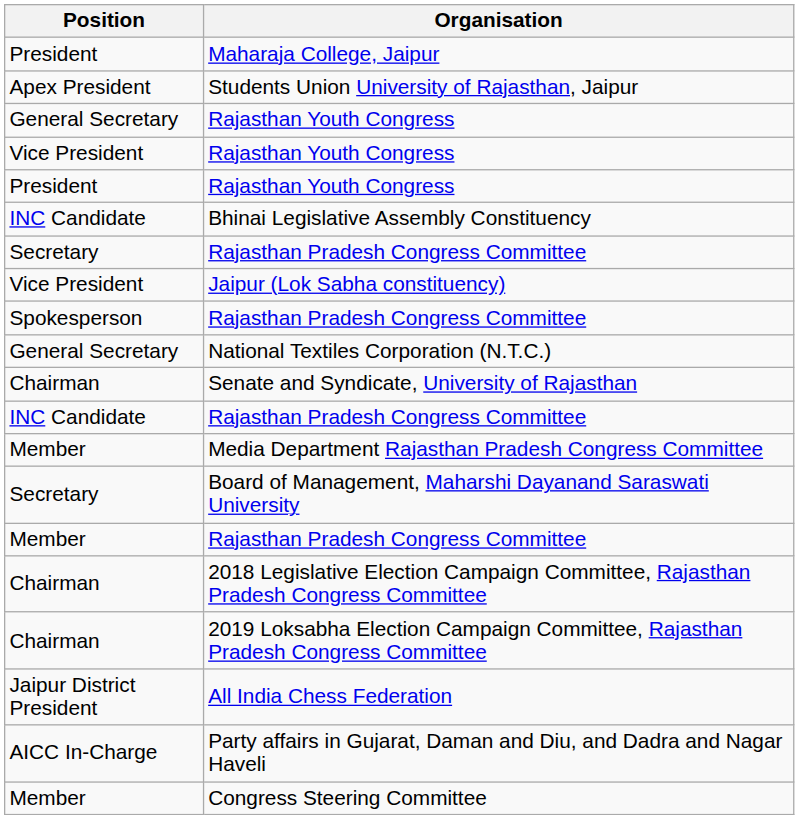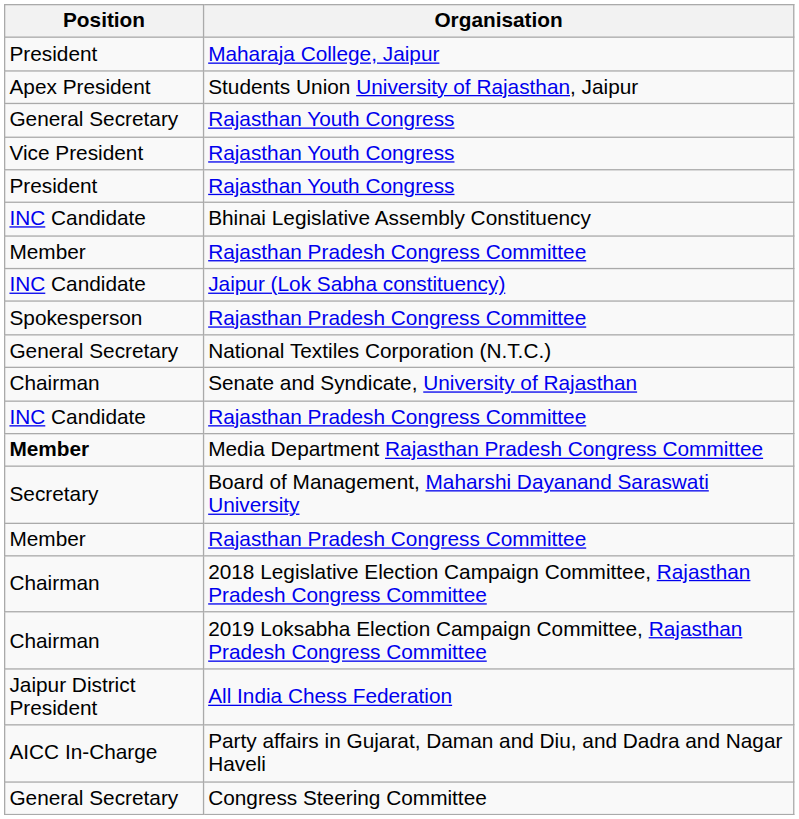(54, 251) Secretary -> (48, 251) Member
(76, 284) Vice President -> (78, 284) INC Candidate
(48, 449) normal -> (49, 449) bold
(48, 797) Member -> (94, 797) General Secretary
